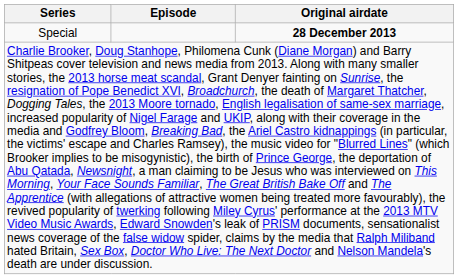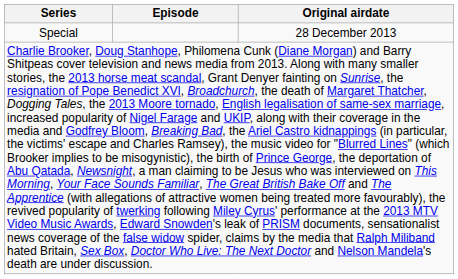(344, 32) bold -> (346, 32) normal
